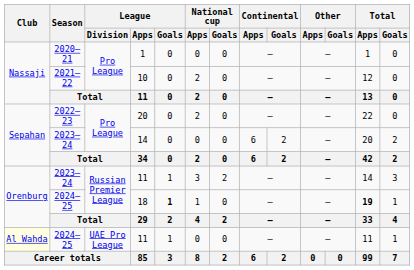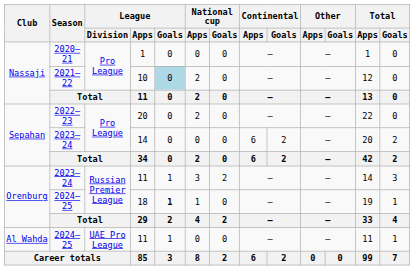(170, 78) no background -> (170, 78) lightblue background
(368, 202) bold -> (368, 202) normal
(27, 239) lightyellow background -> (27, 239) no background
